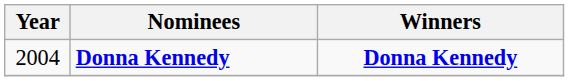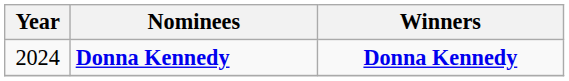(38, 57) 2004 -> (38, 57) 2024
